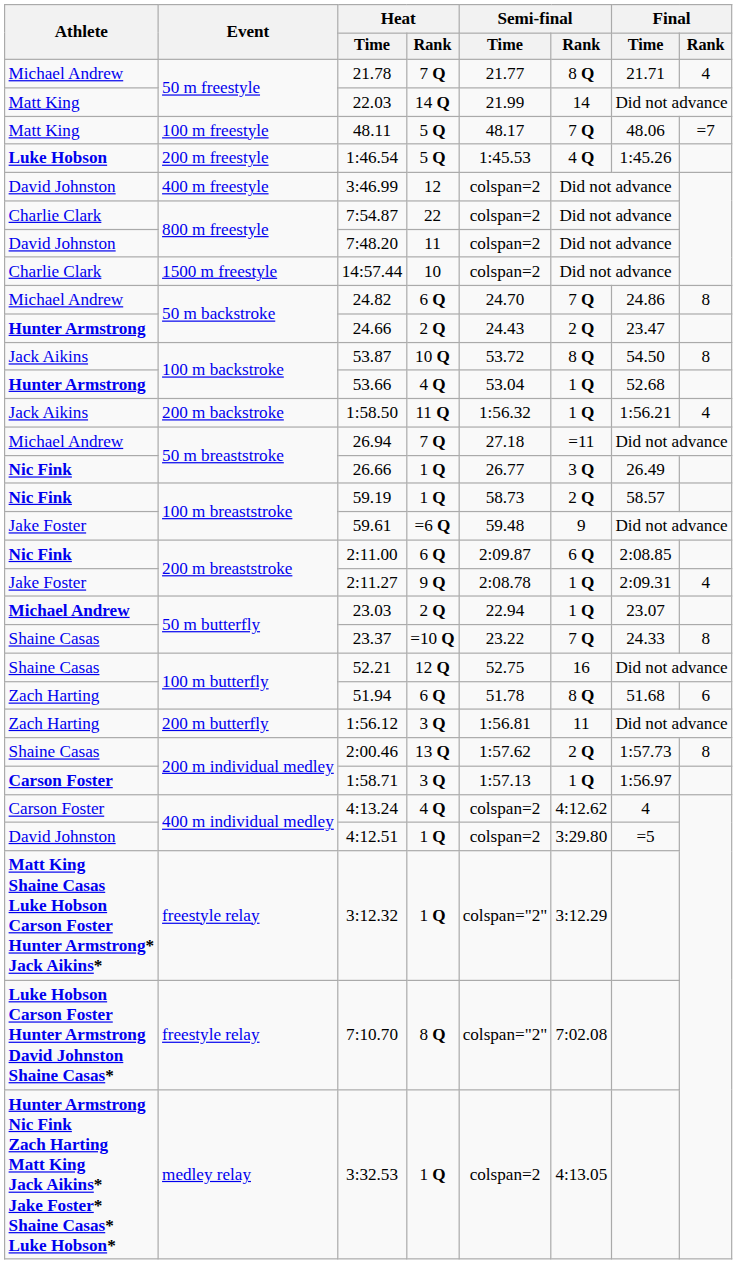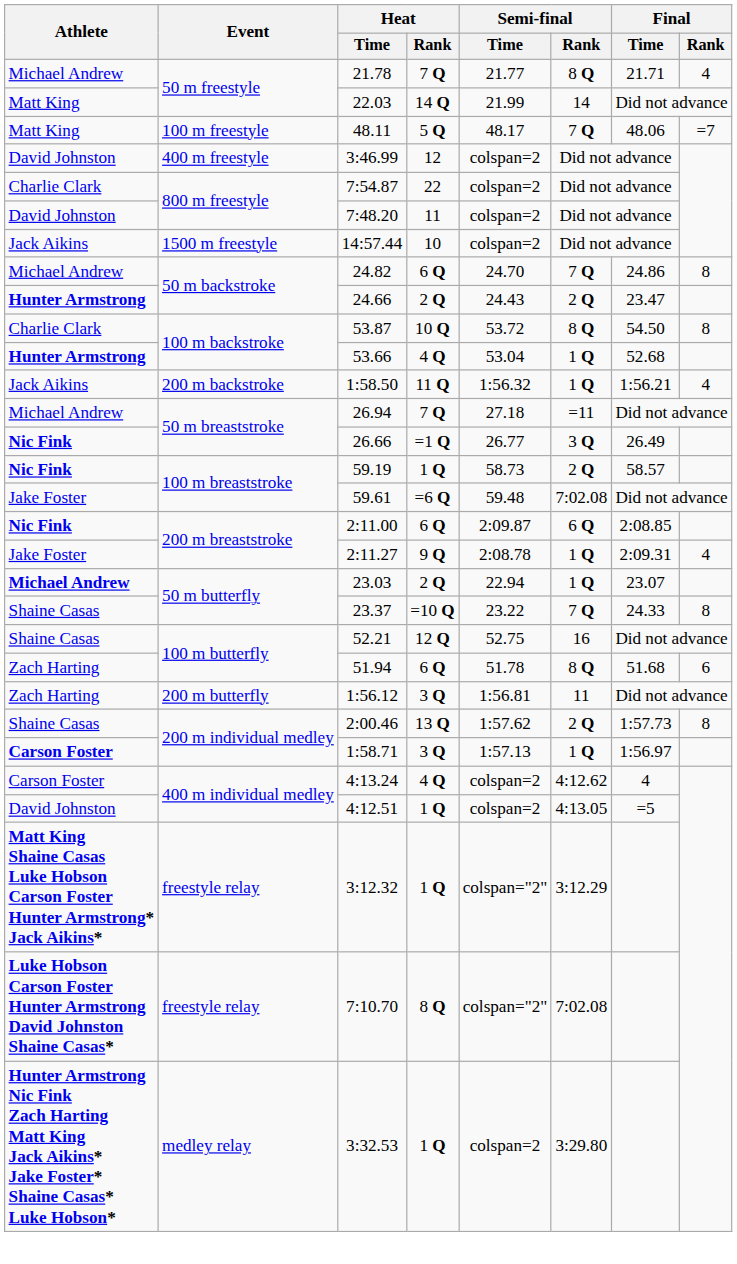- row: (372, 158)
(55, 271) Charlie Clark -> (48, 243) Jack Aikins
(48, 356) Jack Aikins -> (55, 328) Charlie Clark
(432, 469) 1 Q -> (432, 441) =1 Q
(581, 526) 9 -> (581, 497) 7:02.08
(581, 837) 3:29.80 -> (581, 808) 4:13.05
(581, 1174) 4:13.05 -> (581, 1146) 3:29.80
